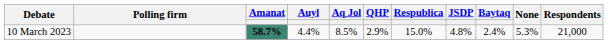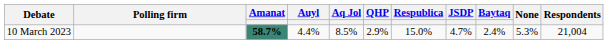(461, 32) 4.8% -> (461, 32) 4.7%
(572, 32) 21,000 -> (572, 32) 21,004
